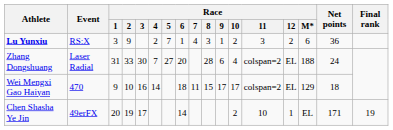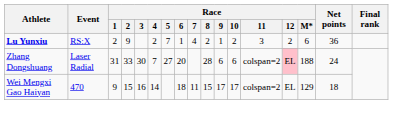(115, 41) 3 -> (115, 41) 2
(208, 41) 3 -> (208, 41) 2
(235, 61) 4 -> (234, 61) 6
(291, 61) no background -> (290, 61) pink background
(129, 87) 10 -> (128, 87) 15
- row: (30, 113)
